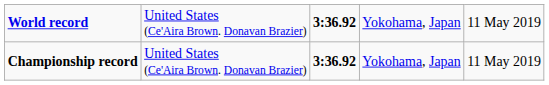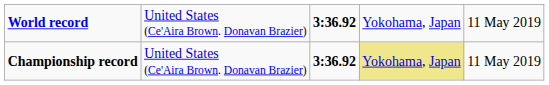(412, 61) no background -> (412, 61) khaki background
